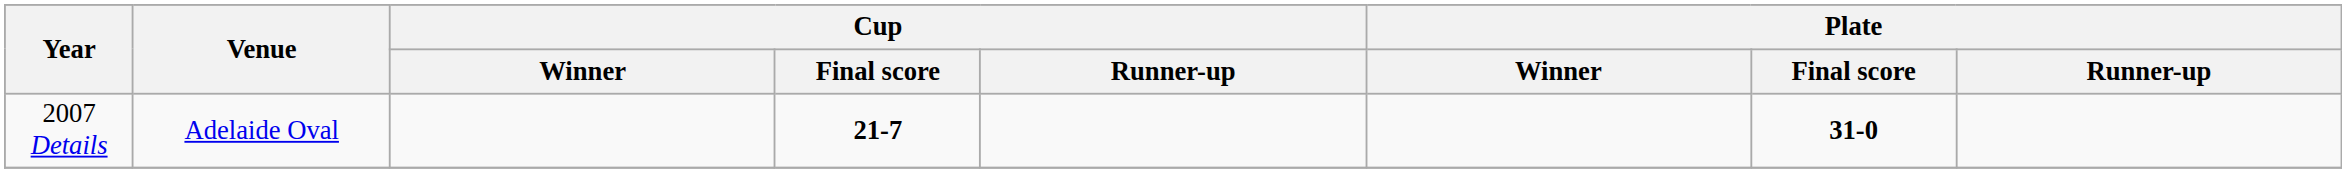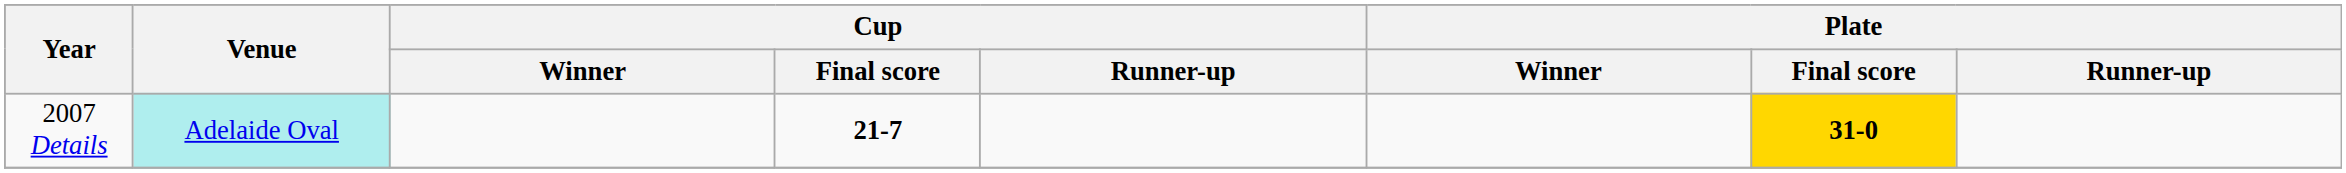(262, 130) no background -> (262, 130) paleturquoise background
(1854, 130) no background -> (1854, 130) gold background
